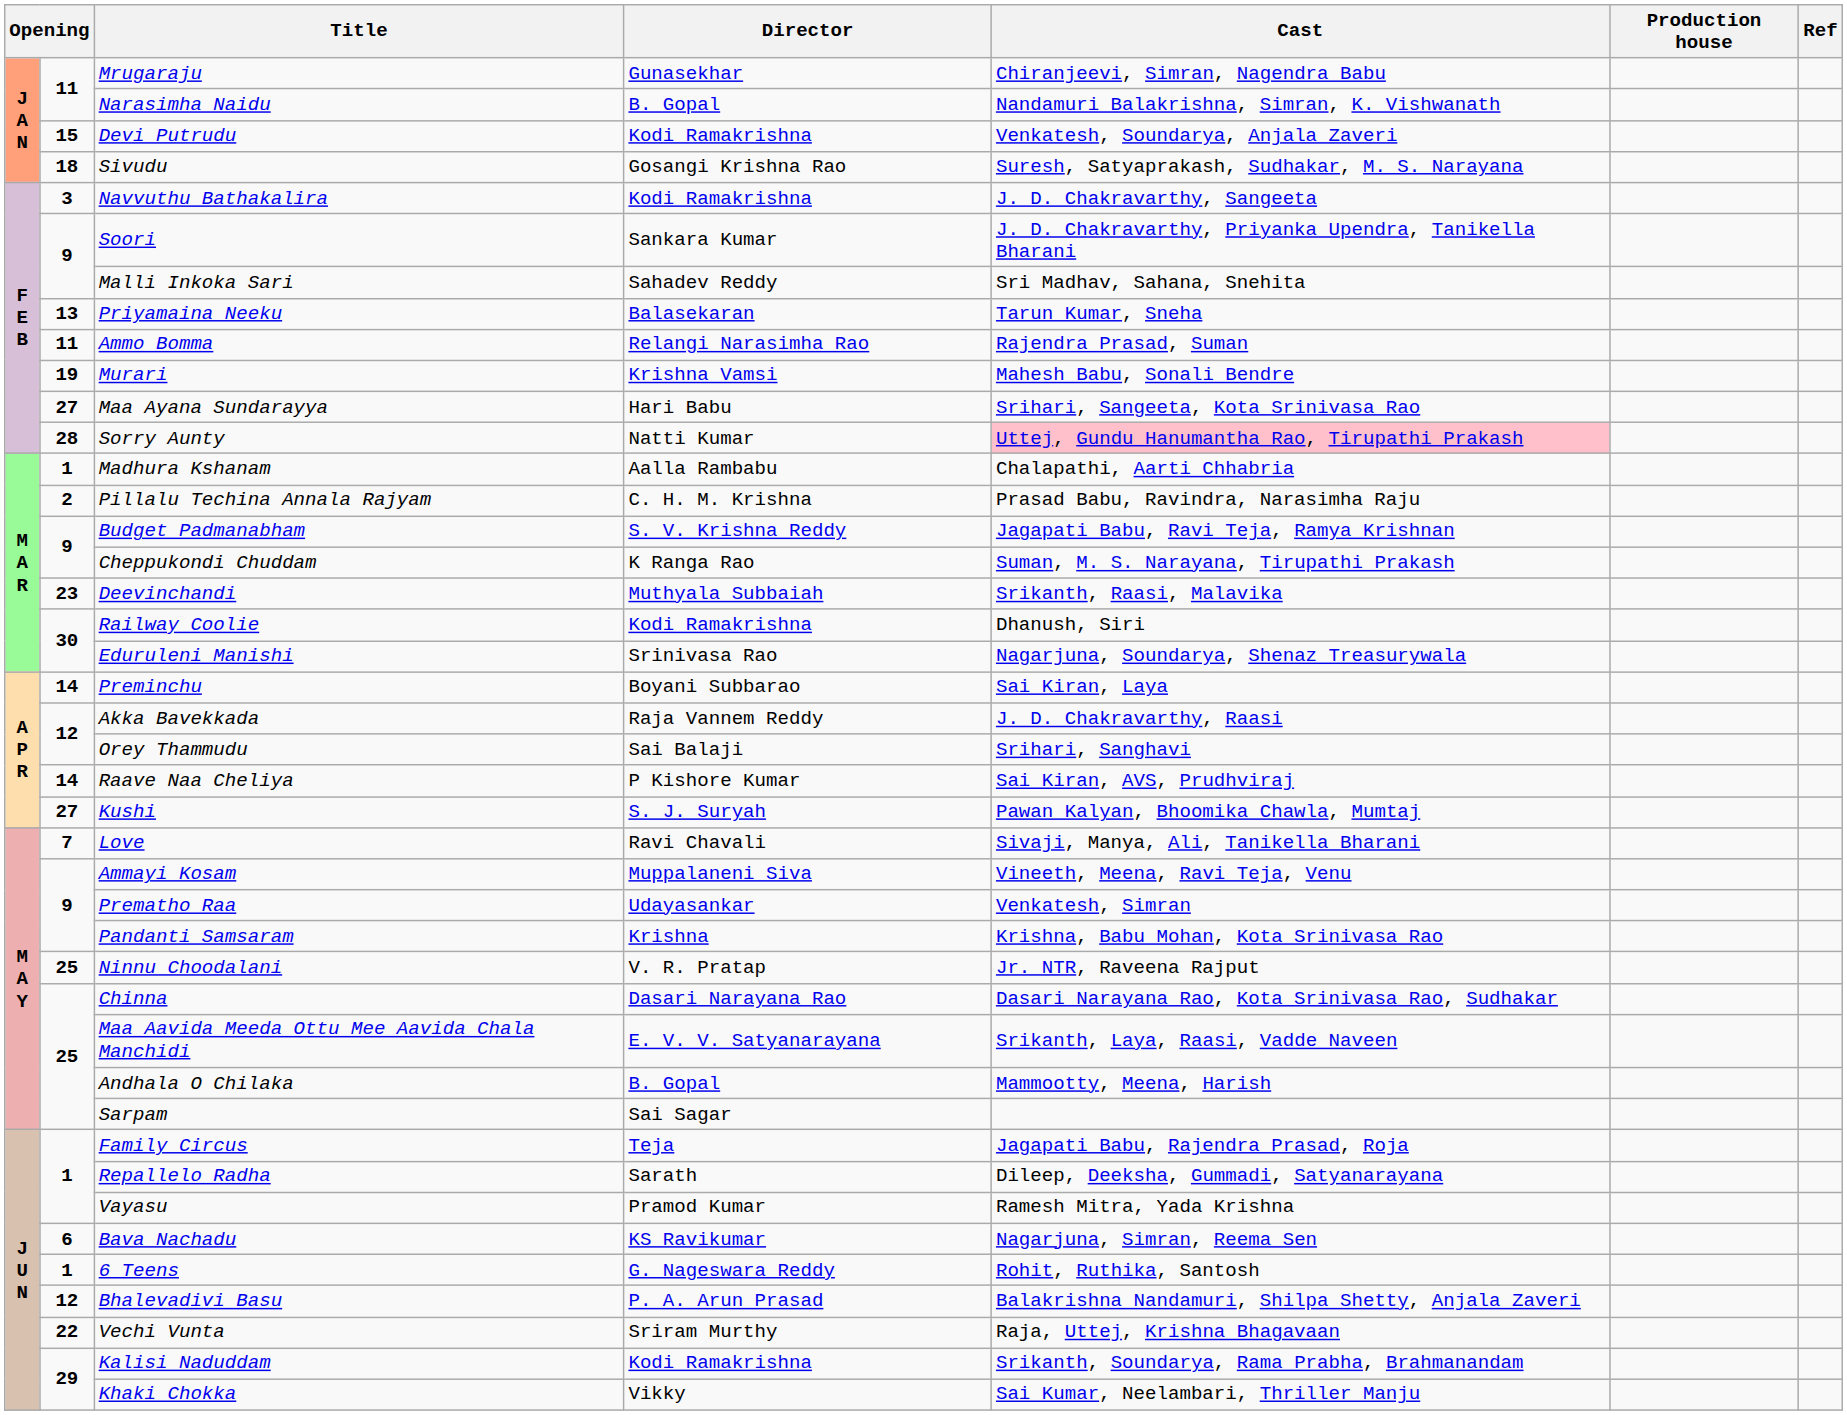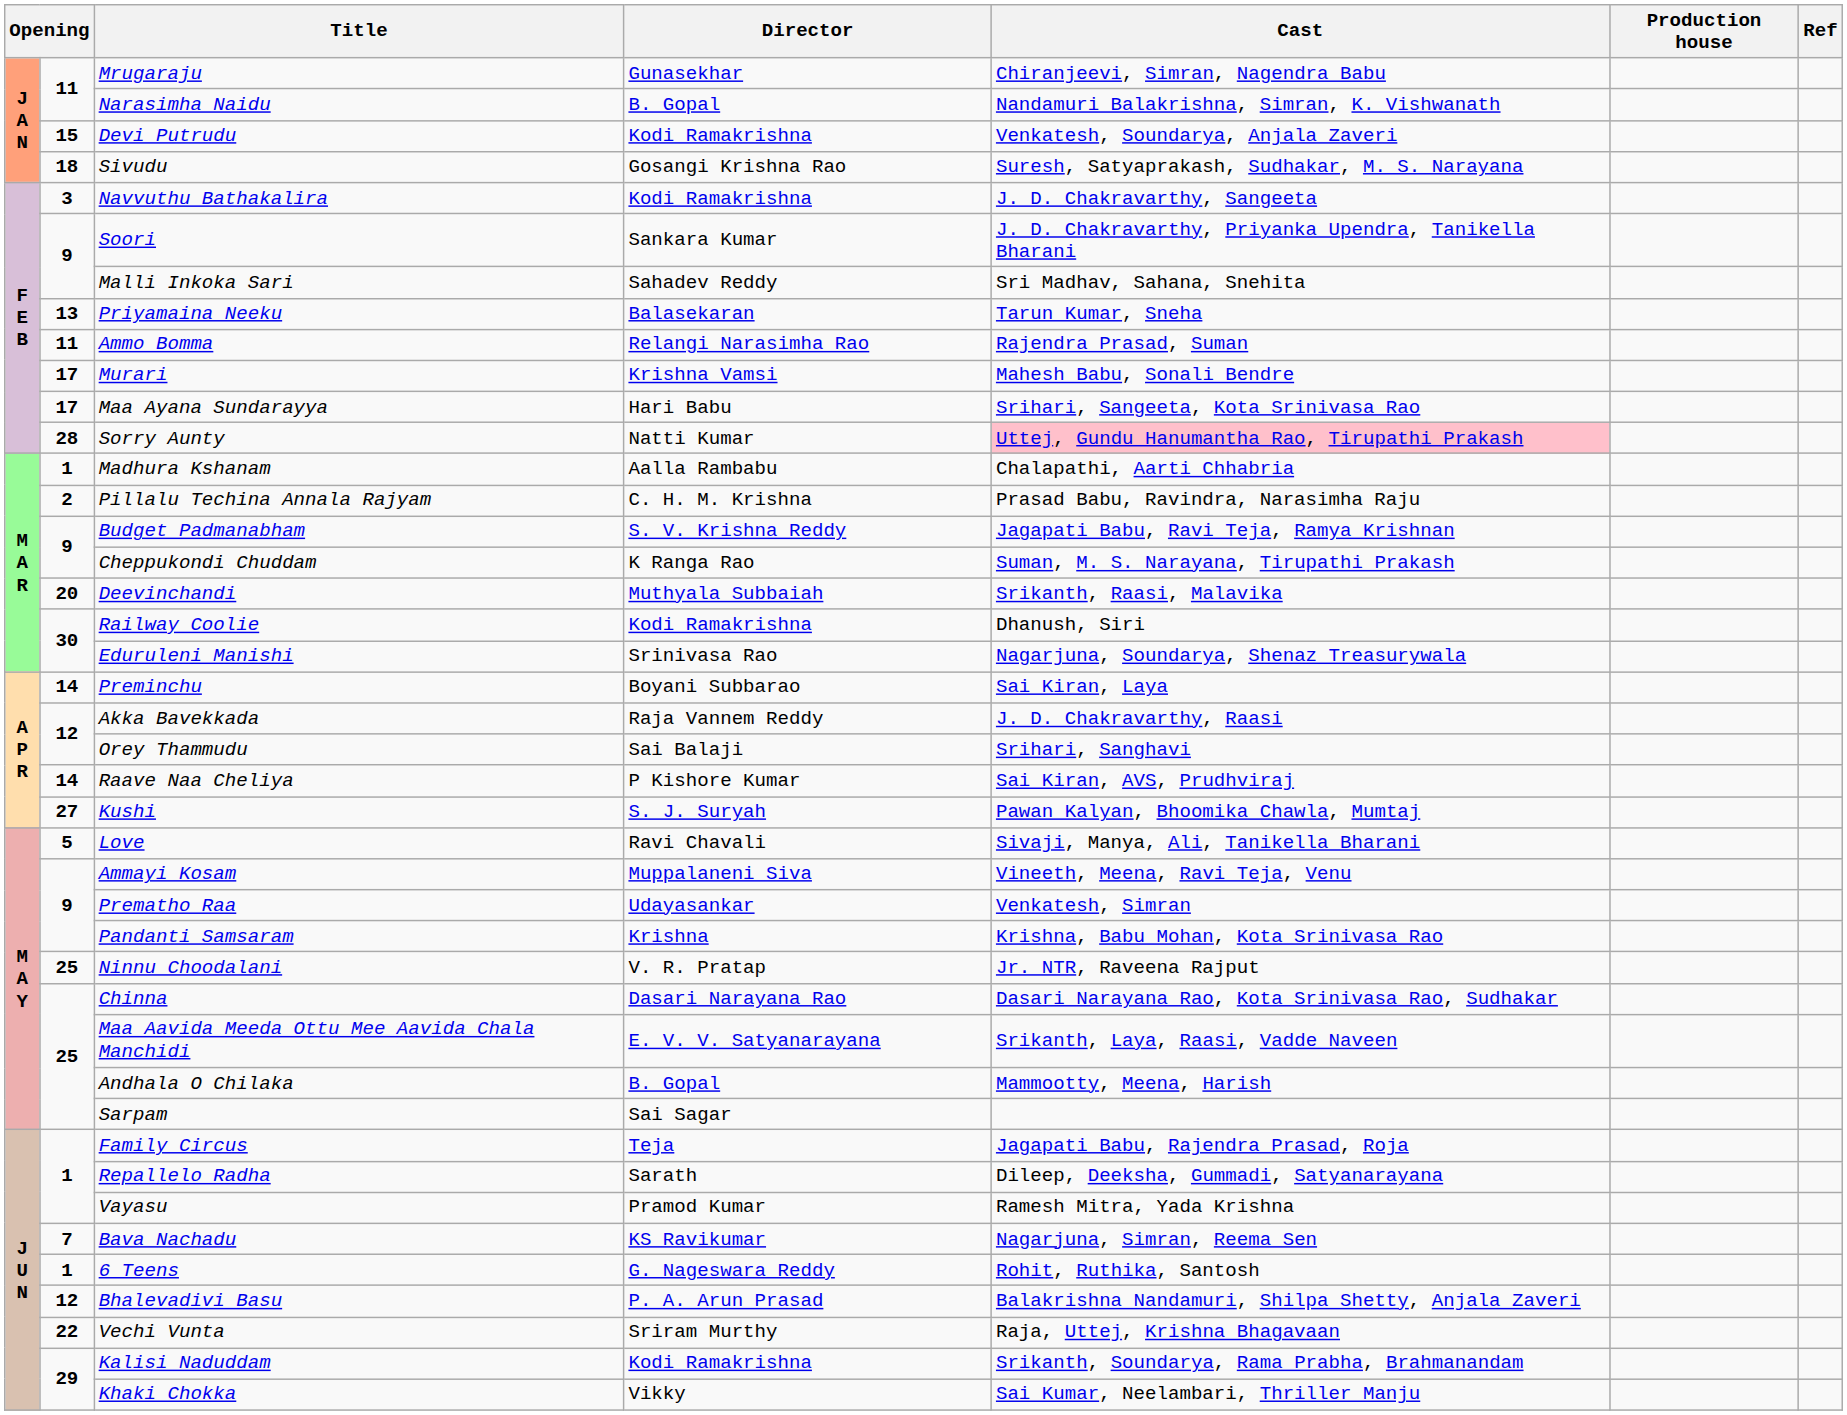(67, 376) 19 -> (67, 376) 17
(67, 407) 27 -> (67, 407) 17
(67, 594) 23 -> (67, 594) 20
(67, 843) 7 -> (67, 843) 5
(67, 1239) 6 -> (67, 1239) 7
